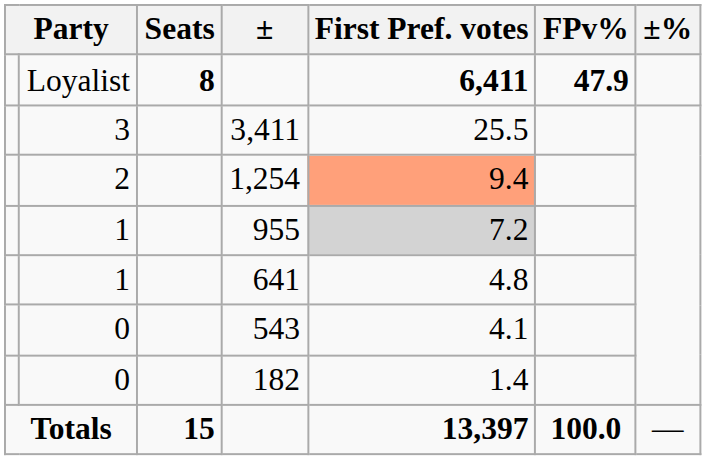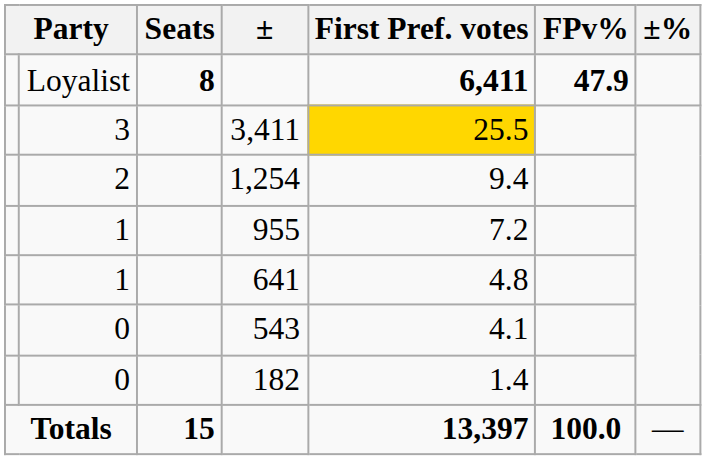(501, 129) no background -> (501, 129) gold background
(509, 179) lightsalmon background -> (509, 179) no background
(509, 229) lightgrey background -> (509, 229) no background
